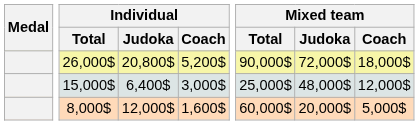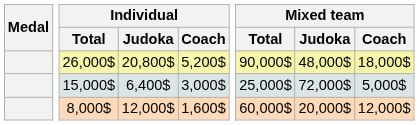(325, 62) 72,000$ -> (325, 62) 48,000$
(325, 85) 48,000$ -> (325, 85) 72,000$
(384, 85) 12,000$ -> (384, 85) 5,000$
(384, 108) 5,000$ -> (384, 108) 12,000$
